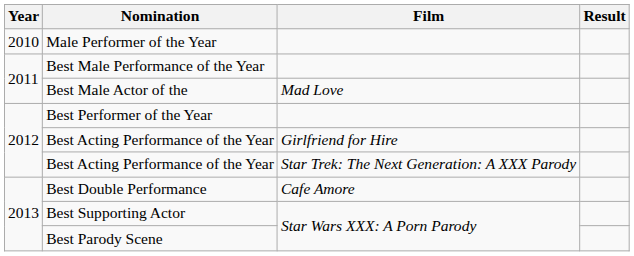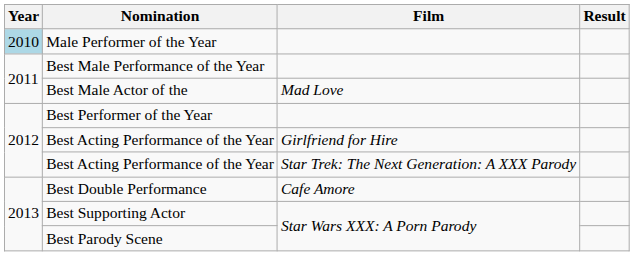(24, 41) no background -> (24, 41) lightblue background
